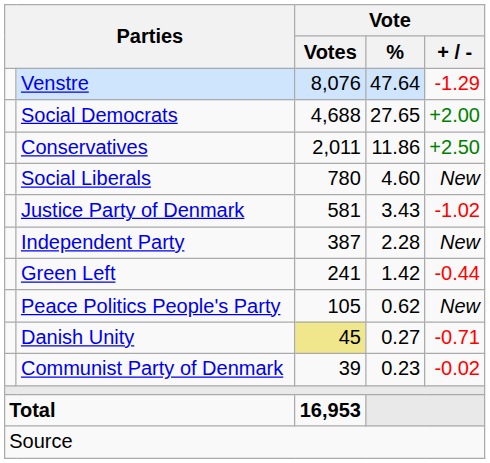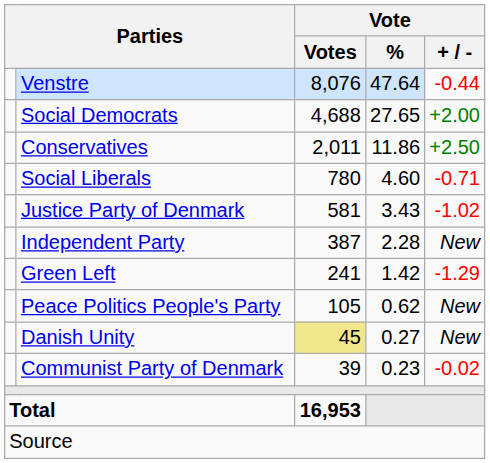(457, 83) -1.29 -> (457, 83) -0.44
(460, 178) New -> (457, 178) -0.71
(457, 274) -0.44 -> (457, 274) -1.29
(457, 337) -0.71 -> (460, 337) New
